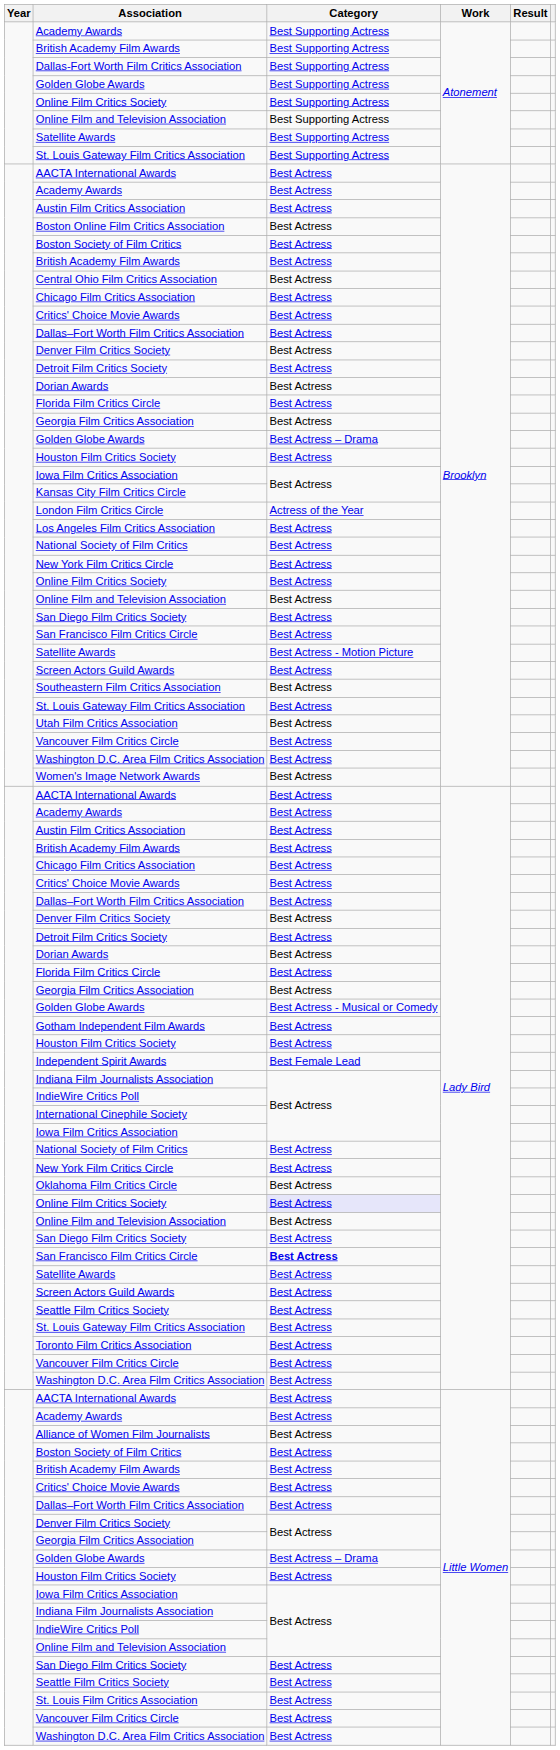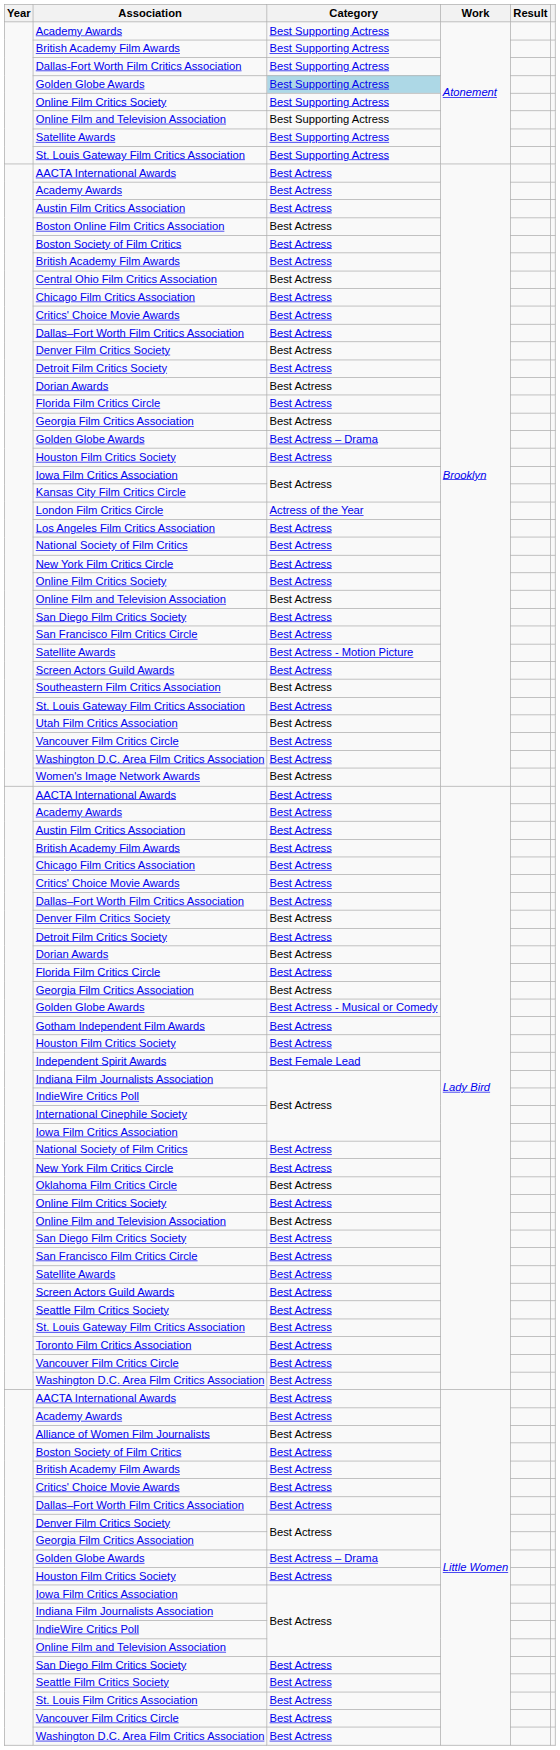(329, 84) no background -> (329, 84) lightblue background
(301, 1203) lavender background -> (301, 1203) no background
(304, 1256) bold -> (301, 1256) normal
